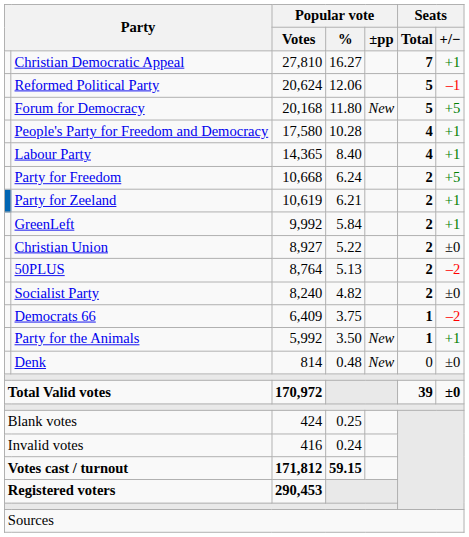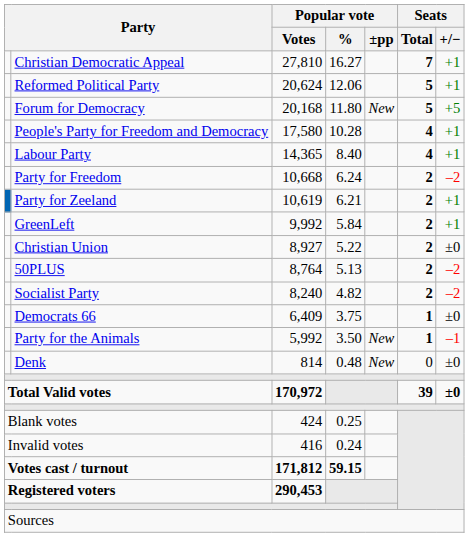(453, 85) –1 -> (452, 85) +1
(452, 177) +5 -> (453, 177) –2
(453, 293) ±0 -> (453, 293) –2
(453, 316) –2 -> (453, 316) ±0
(452, 339) +1 -> (453, 339) –1
